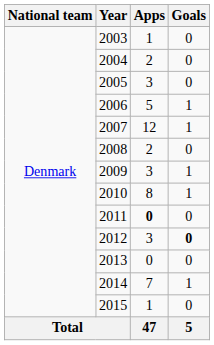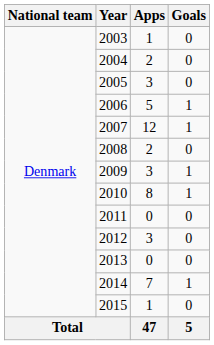(149, 216) bold -> (149, 216) normal
(189, 238) bold -> (189, 238) normal
